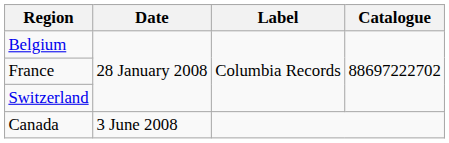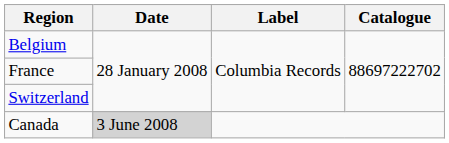(137, 124) no background -> (137, 124) lightgrey background
